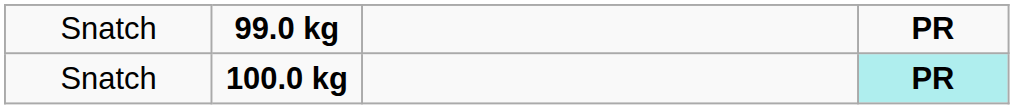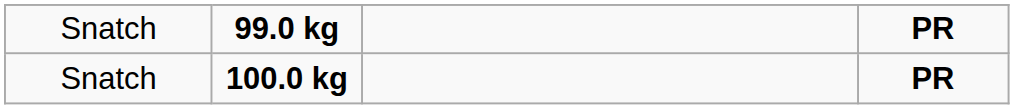(933, 77) paleturquoise background -> (933, 77) no background
